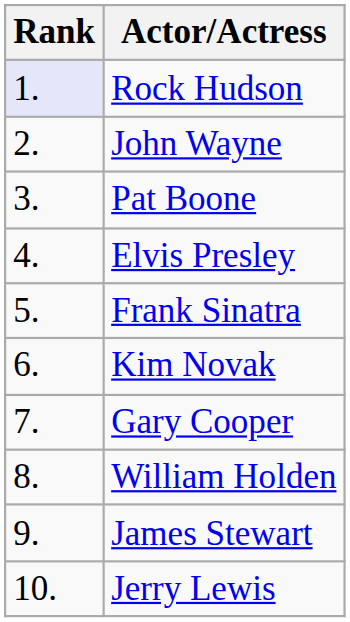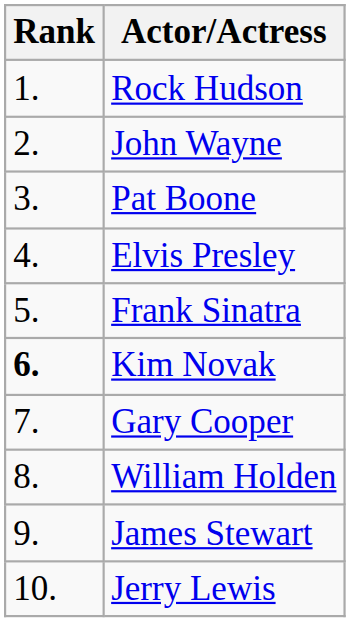(26, 87) lavender background -> (26, 87) no background
(26, 365) normal -> (26, 365) bold
